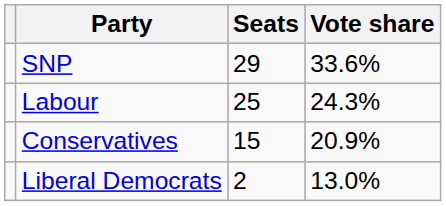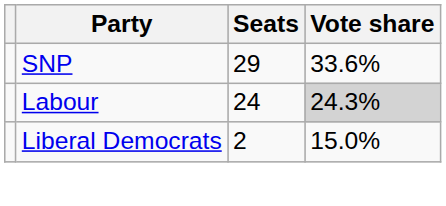(247, 102) 25 -> (247, 102) 24
(345, 102) no background -> (345, 102) lightgrey background
- row: (100, 141)
(345, 180) 13.0% -> (345, 141) 15.0%
